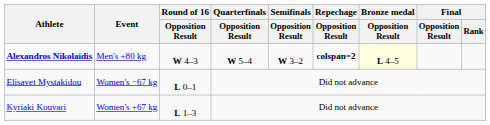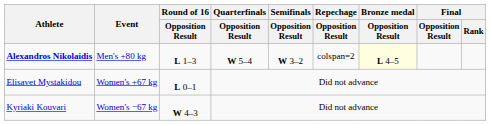(185, 62) W 4–3 -> (185, 62) L 1–3
(336, 56) bold -> (336, 56) normal
(127, 82) Women's −67 kg -> (127, 82) Women's +67 kg
(127, 108) Women's +67 kg -> (127, 108) Women's −67 kg
(185, 113) L 1–3 -> (185, 113) W 4–3
